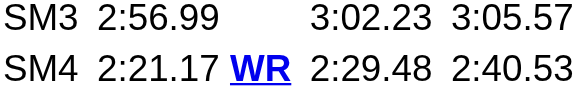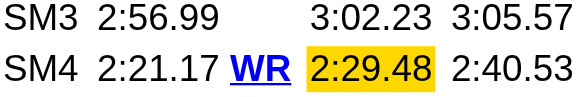(371, 68) no background -> (371, 68) gold background
